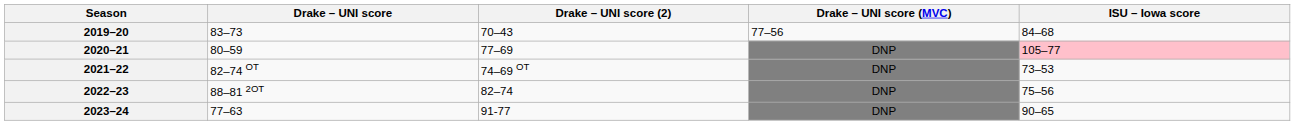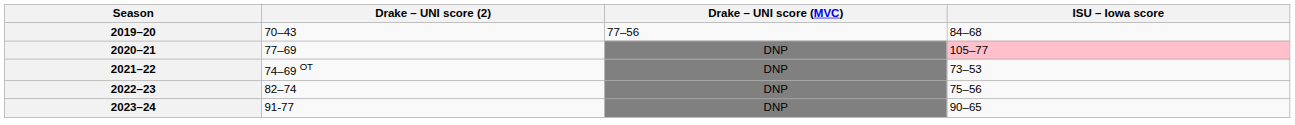- column: (343, 13)
